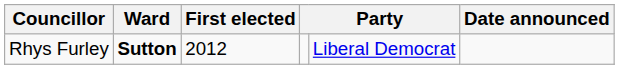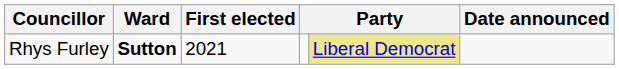(206, 49) 2012 -> (206, 49) 2021
(384, 49) no background -> (384, 49) khaki background
